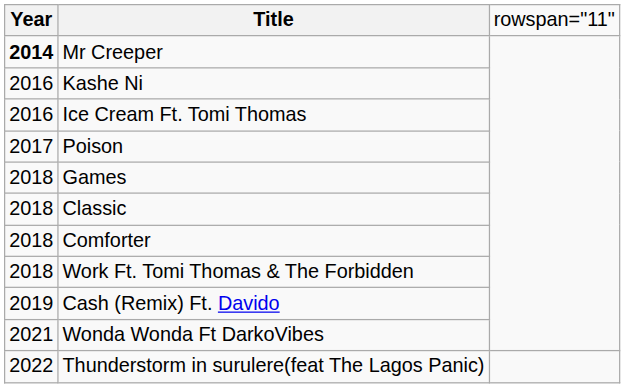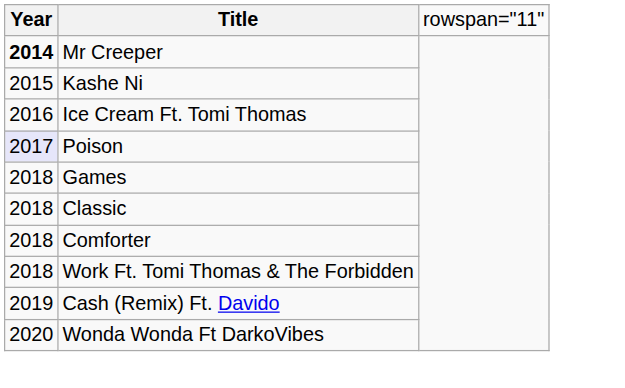(31, 83) 2016 -> (31, 83) 2015
(31, 146) no background -> (31, 146) lavender background
(31, 334) 2021 -> (31, 334) 2020
- row: (273, 366)
